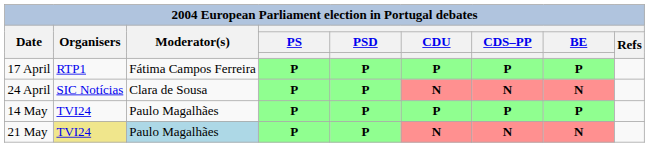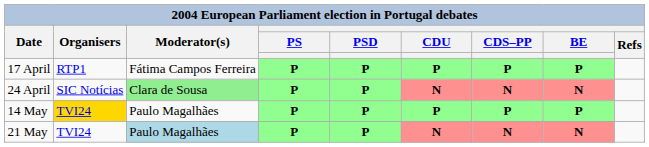(168, 89) no background -> (168, 89) lightgreen background
(74, 110) no background -> (74, 110) gold background
(74, 131) khaki background -> (74, 131) no background
